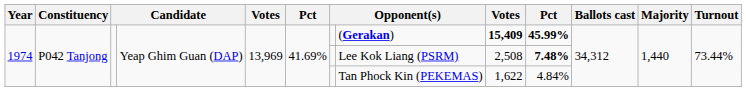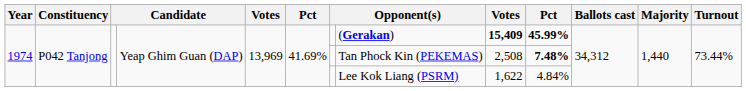(398, 55) Lee Kok Liang (PSRM) -> (410, 55) Tan Phock Kin (PEKEMAS)
(410, 76) Tan Phock Kin (PEKEMAS) -> (398, 76) Lee Kok Liang (PSRM)
